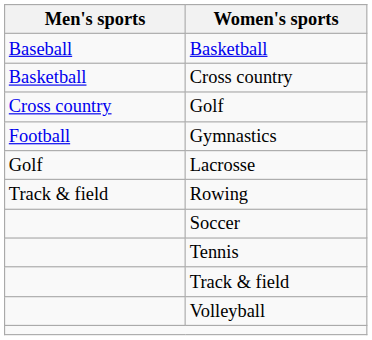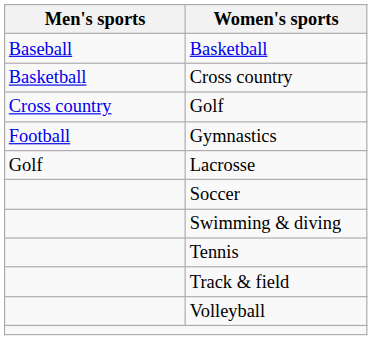- row: (219, 194)
+ row: (265, 223)
